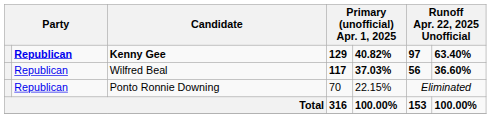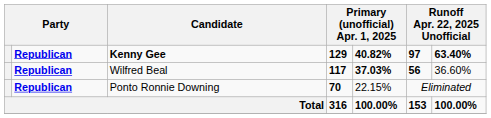(41, 71) normal -> (43, 71) bold
(453, 71) bold -> (453, 71) normal
(41, 88) normal -> (43, 88) bold
(335, 88) normal -> (335, 88) bold
